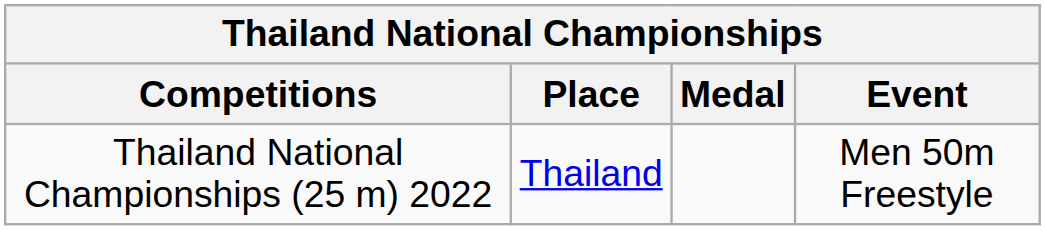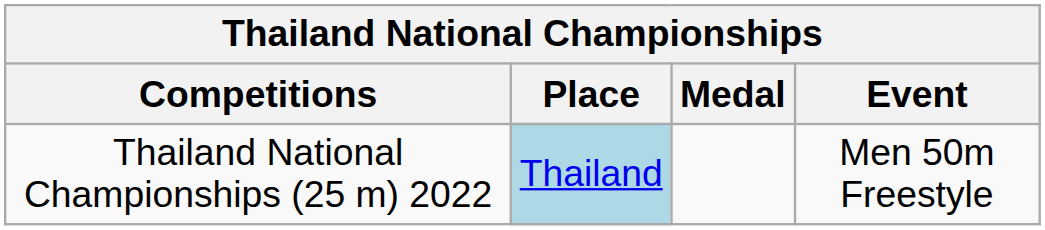(591, 173) no background -> (591, 173) lightblue background
